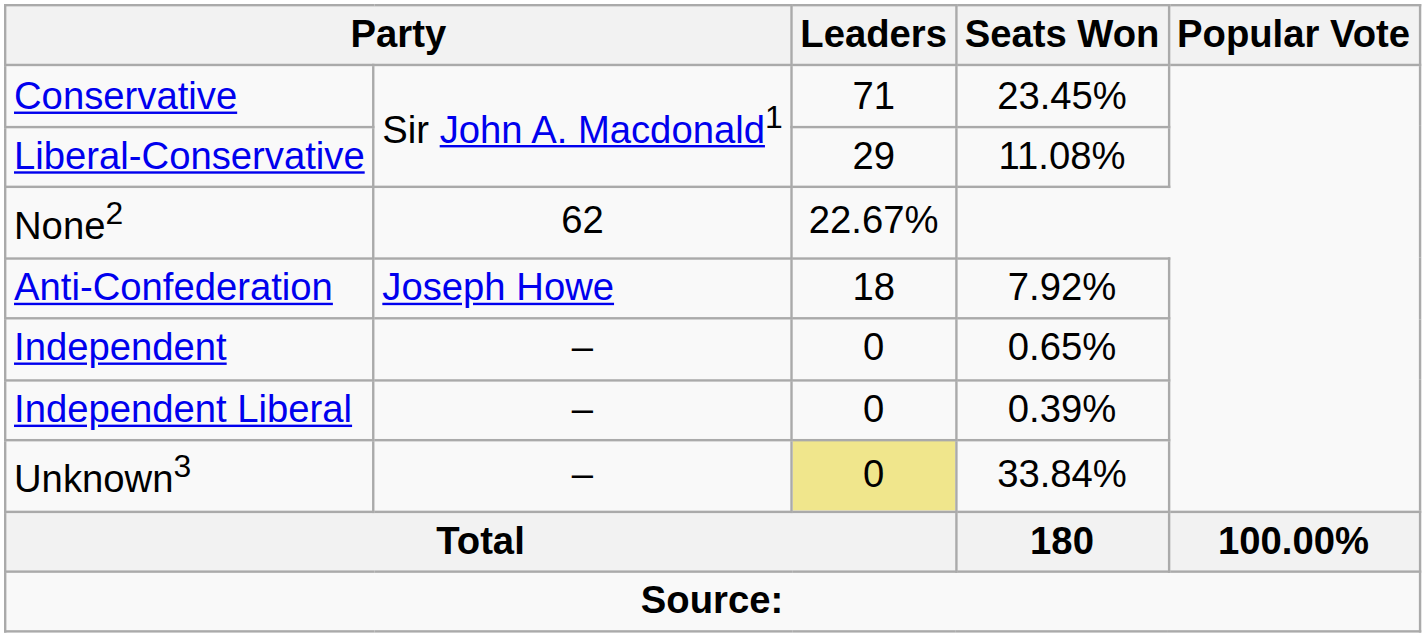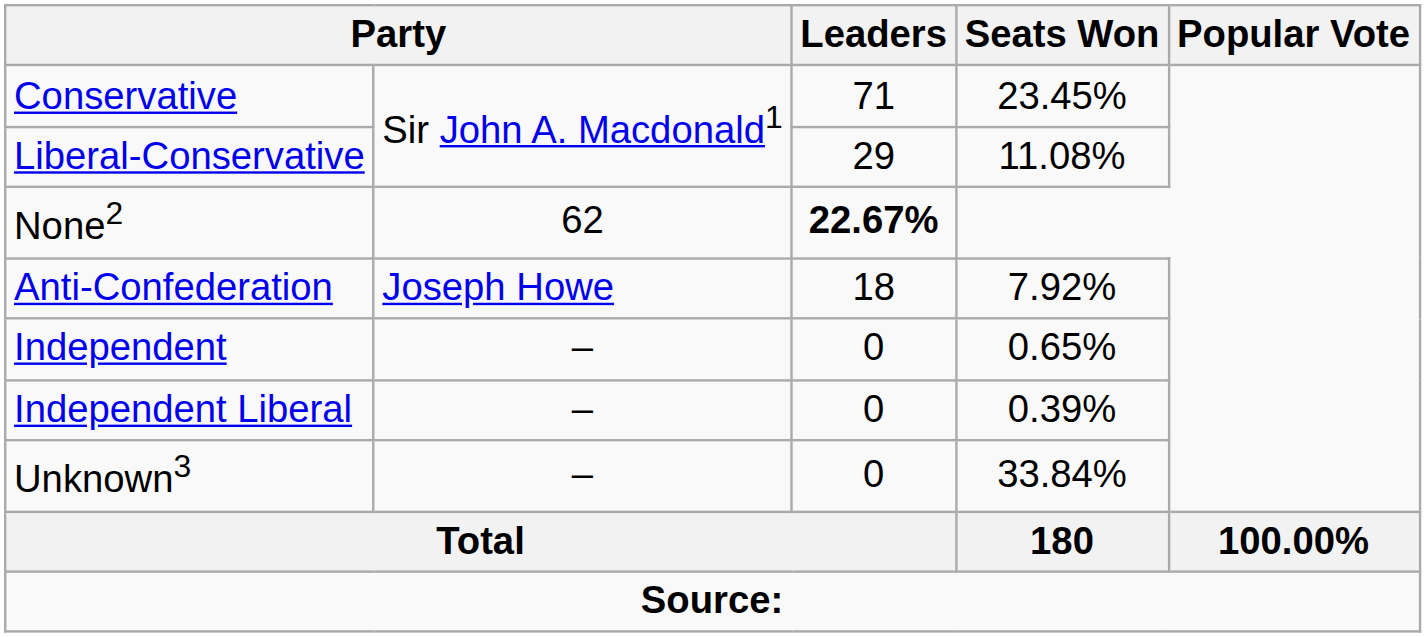(874, 221) normal -> (874, 221) bold
(874, 474) khaki background -> (874, 474) no background
